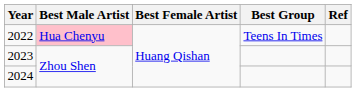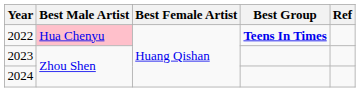(283, 35) normal -> (285, 35) bold
